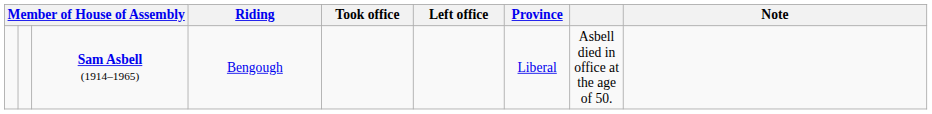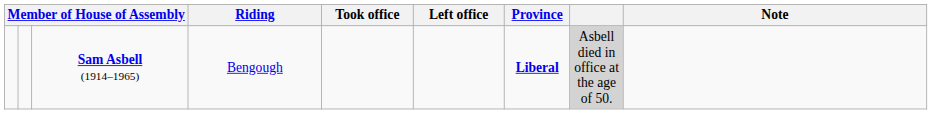(537, 67) normal -> (537, 67) bold
(597, 67) no background -> (597, 67) lightgrey background
